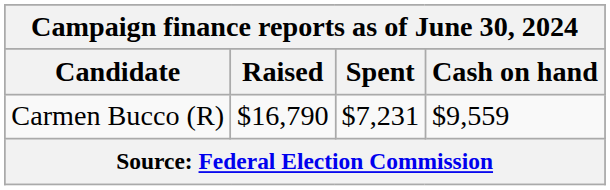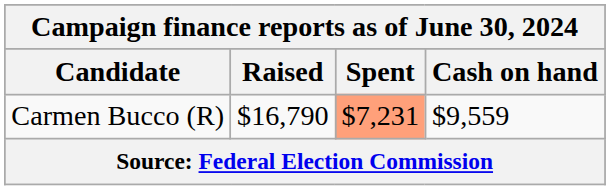(380, 116) no background -> (380, 116) lightsalmon background
